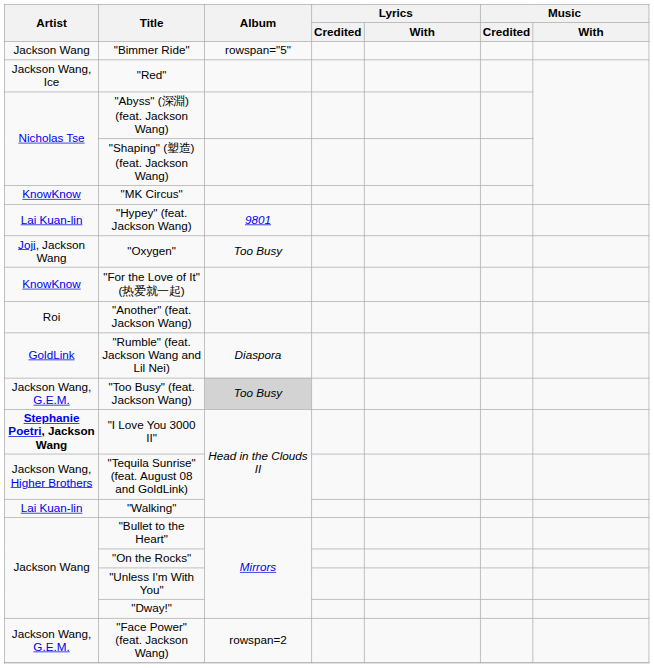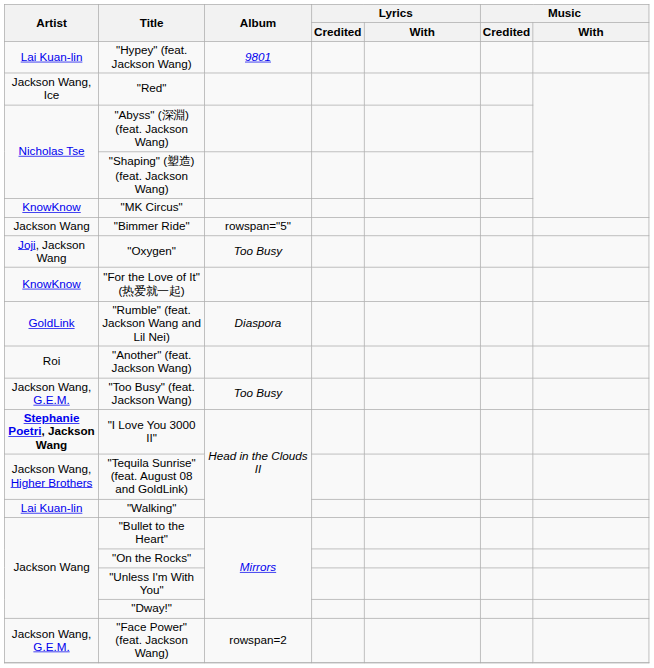rows swapped: (152, 50) <-> (152, 220)
rows swapped: (152, 355) <-> (152, 317)
(258, 393) lightgrey background -> (258, 393) no background
